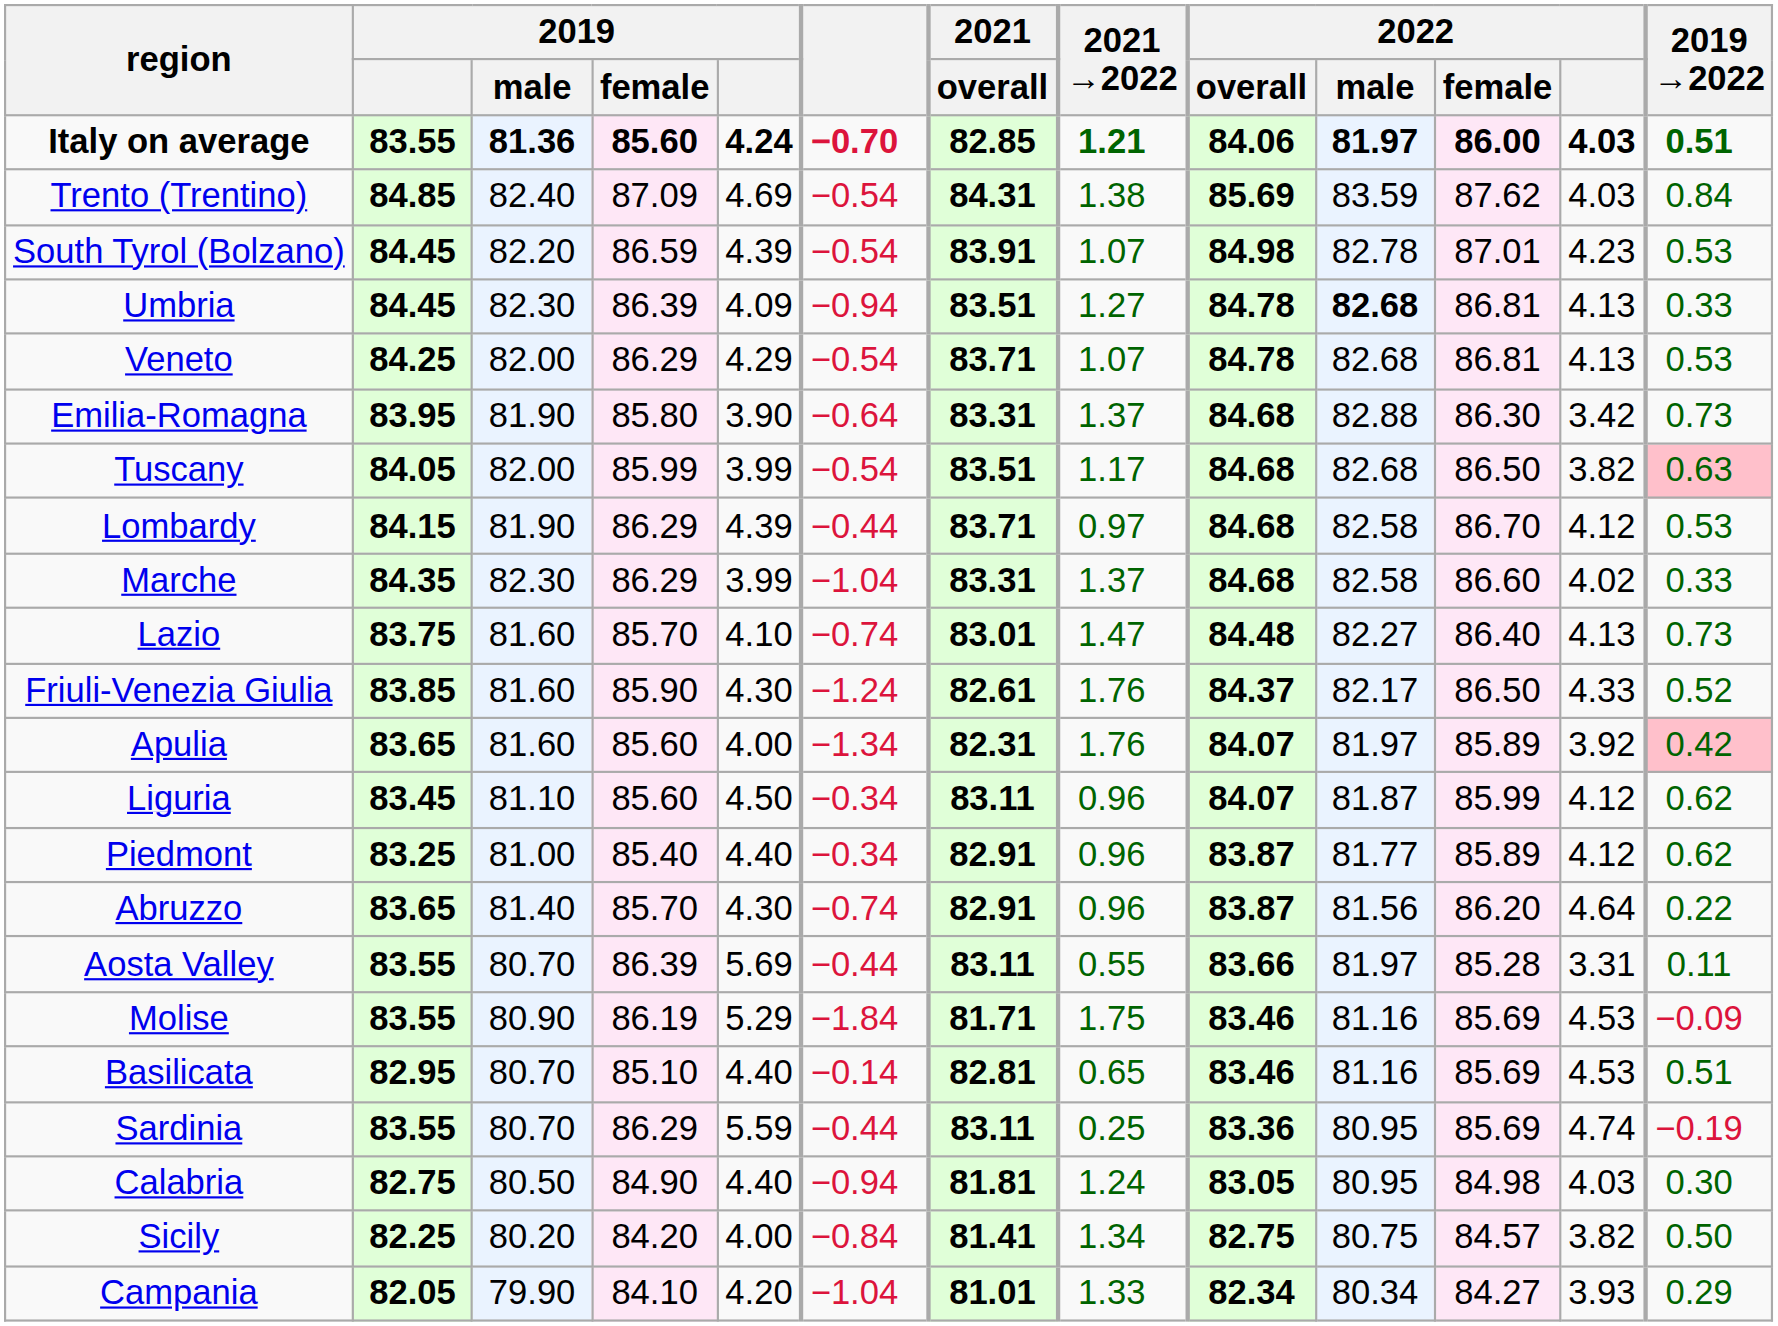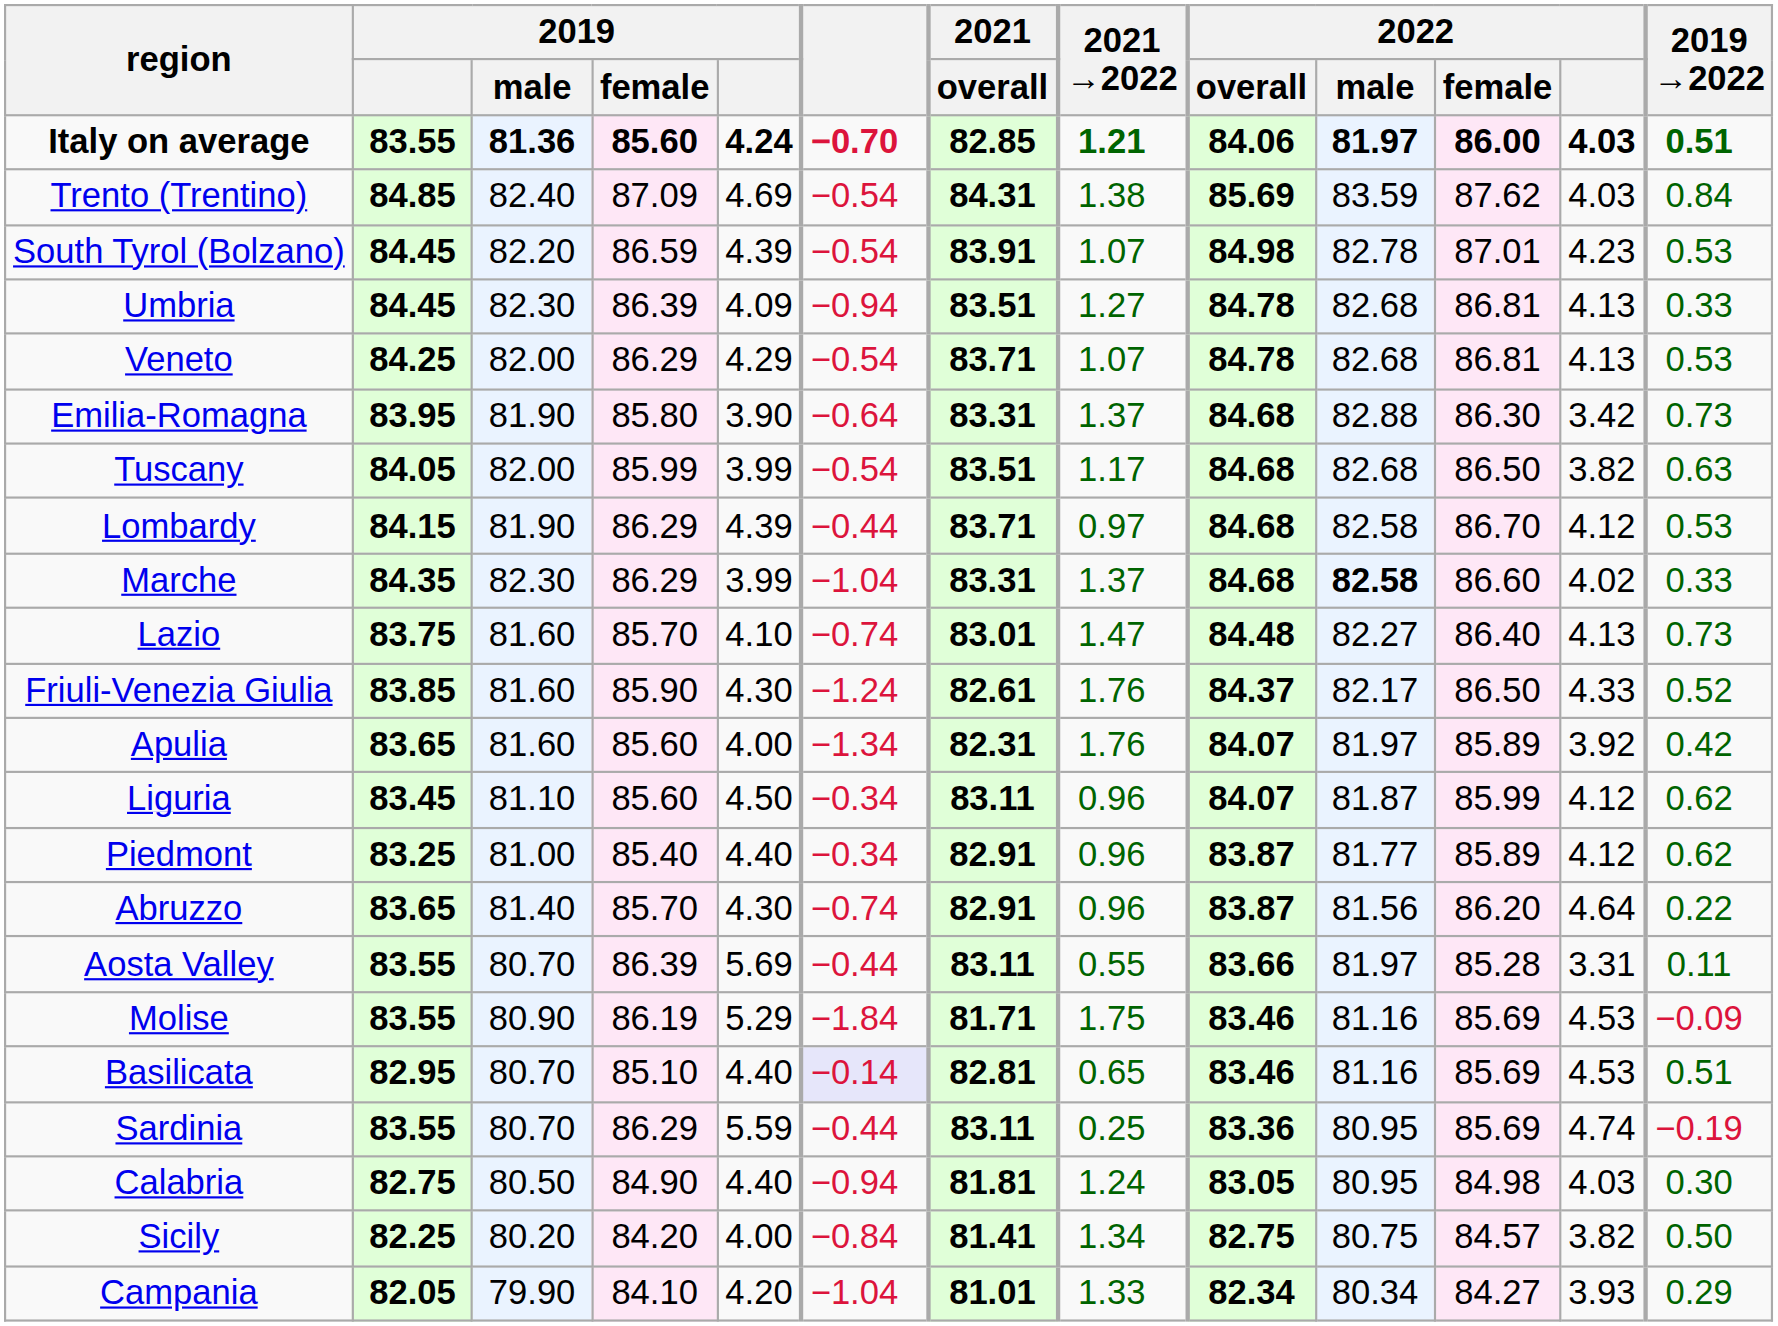(1375, 305) bold -> (1375, 305) normal
(1699, 470) pink background -> (1699, 470) no background
(1375, 580) normal -> (1375, 580) bold
(1699, 744) pink background -> (1699, 744) no background
(854, 1073) no background -> (854, 1073) lavender background
